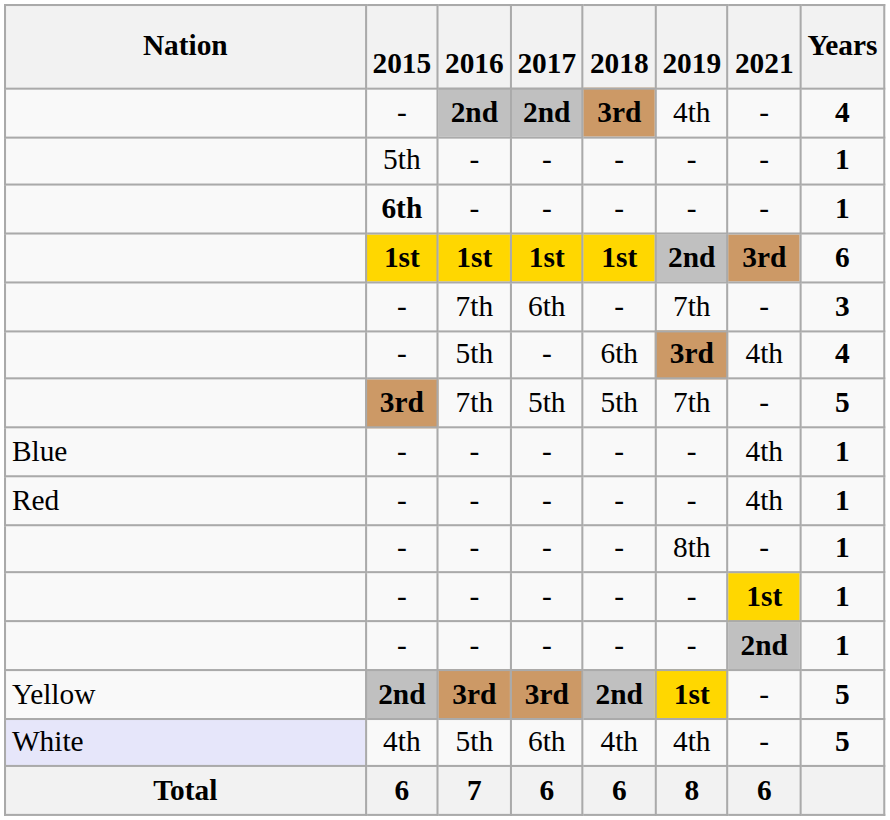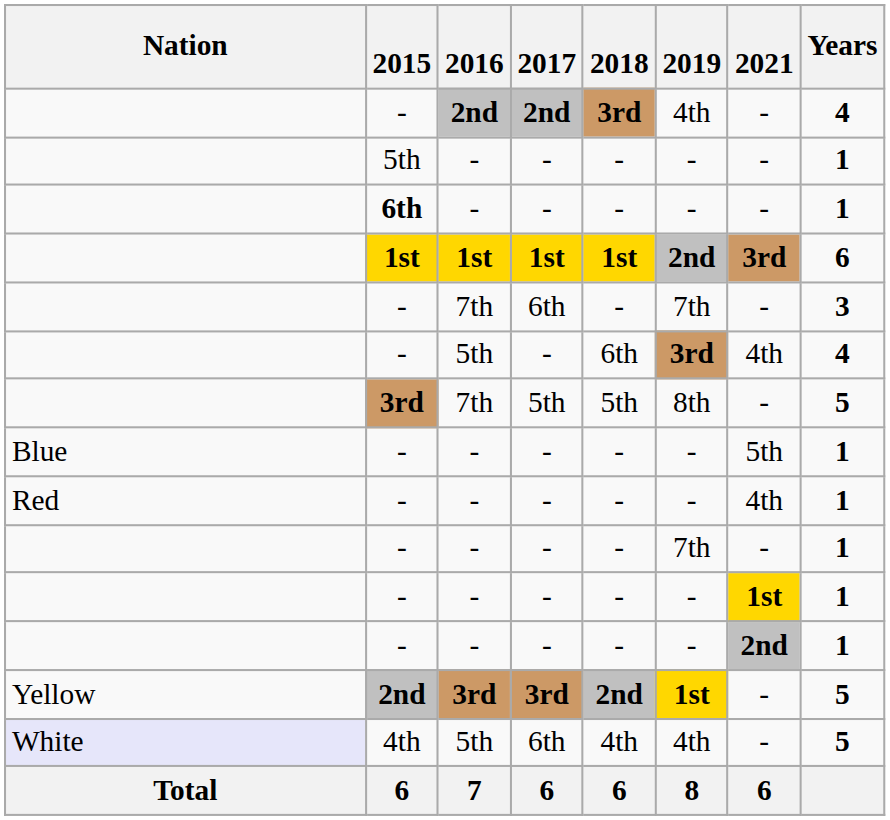(692, 402) 7th -> (692, 402) 8th
(764, 451) 4th -> (764, 451) 5th
(692, 548) 8th -> (692, 548) 7th
